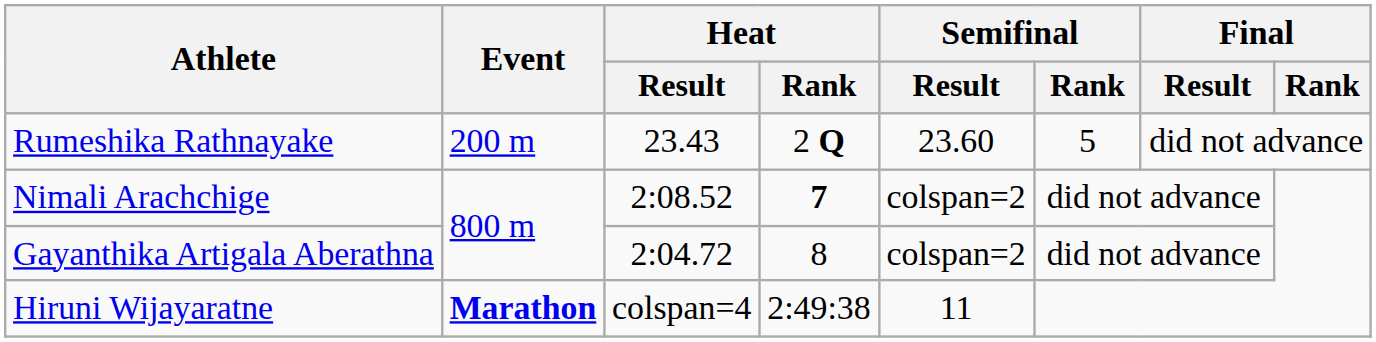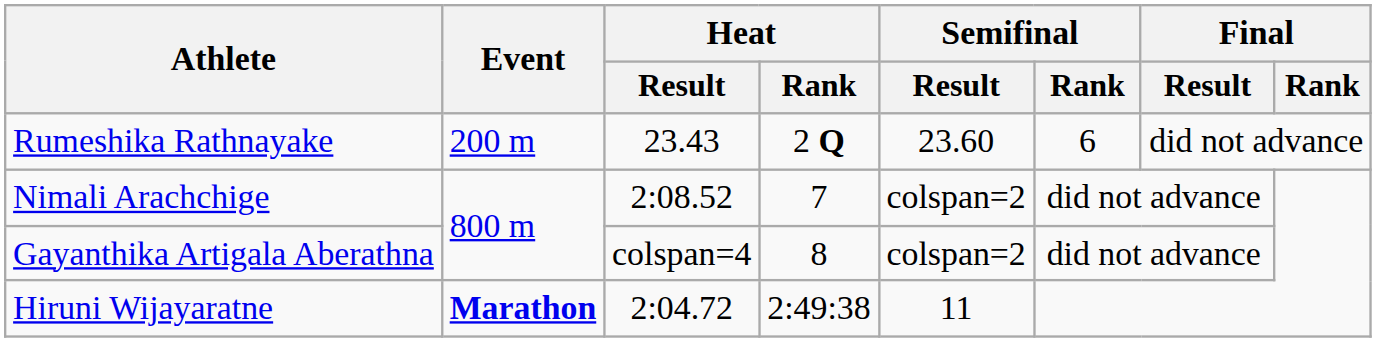(1088, 141) 5 -> (1088, 141) 6
(819, 197) bold -> (819, 197) normal
(682, 253) 2:04.72 -> (682, 253) colspan=4
(682, 308) colspan=4 -> (682, 308) 2:04.72
